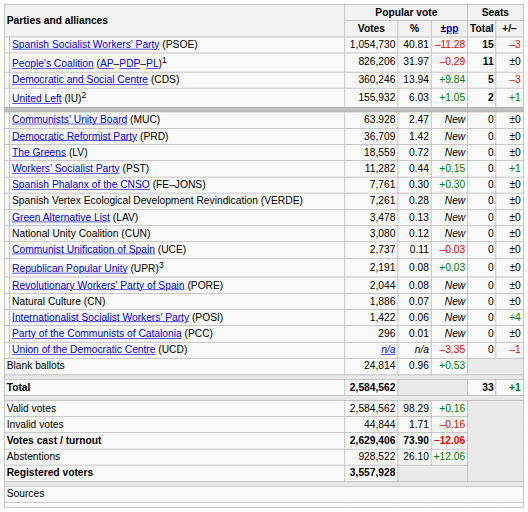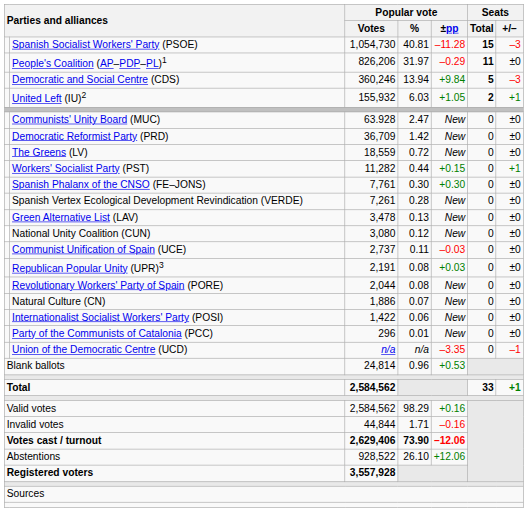(515, 317) +4 -> (515, 317) ±0
